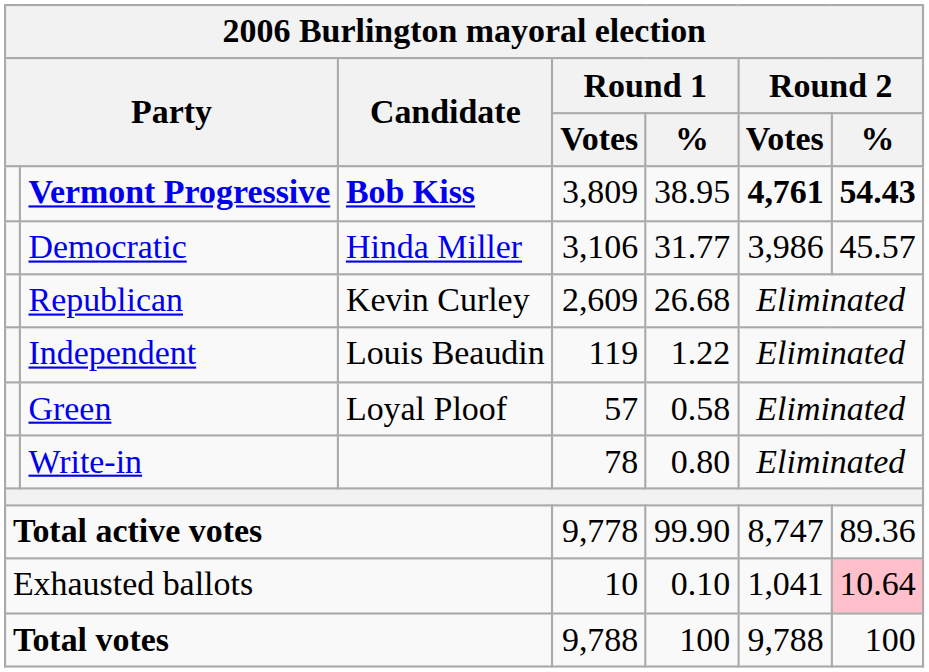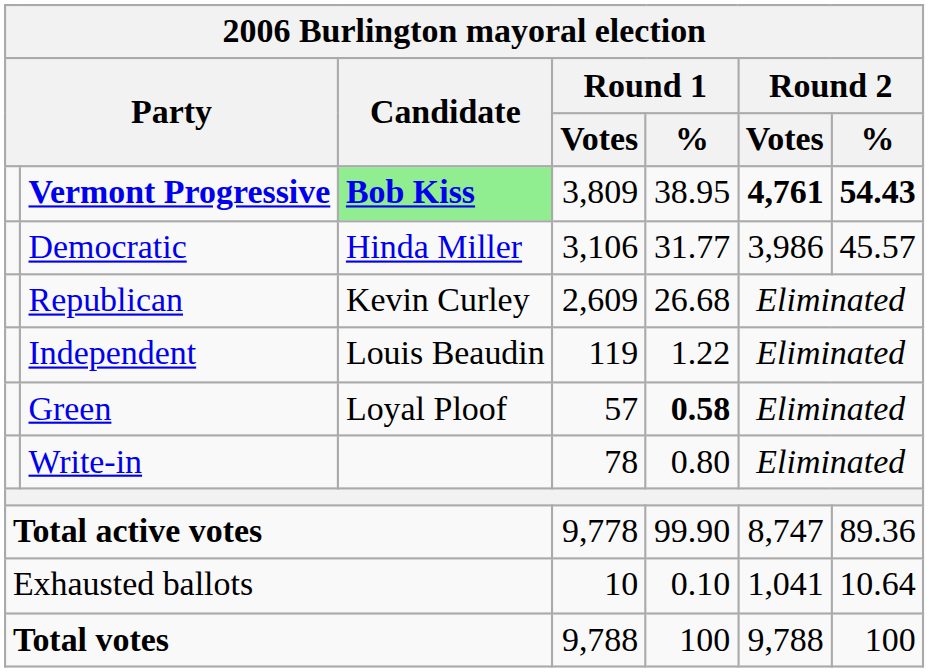(410, 192) no background -> (410, 192) lightgreen background
(701, 407) normal -> (701, 407) bold
(878, 584) pink background -> (878, 584) no background
